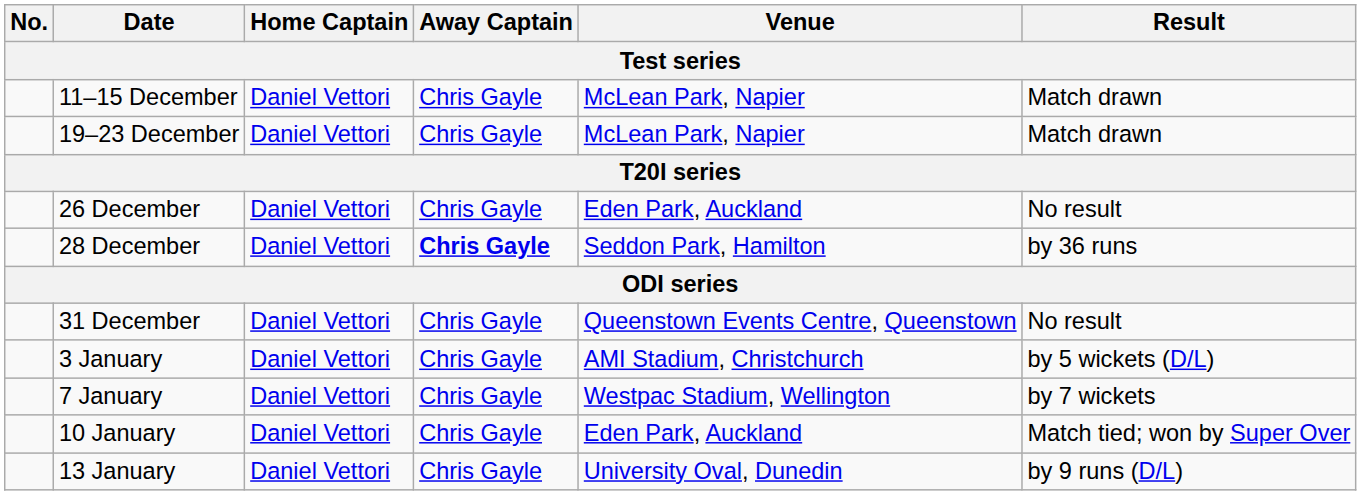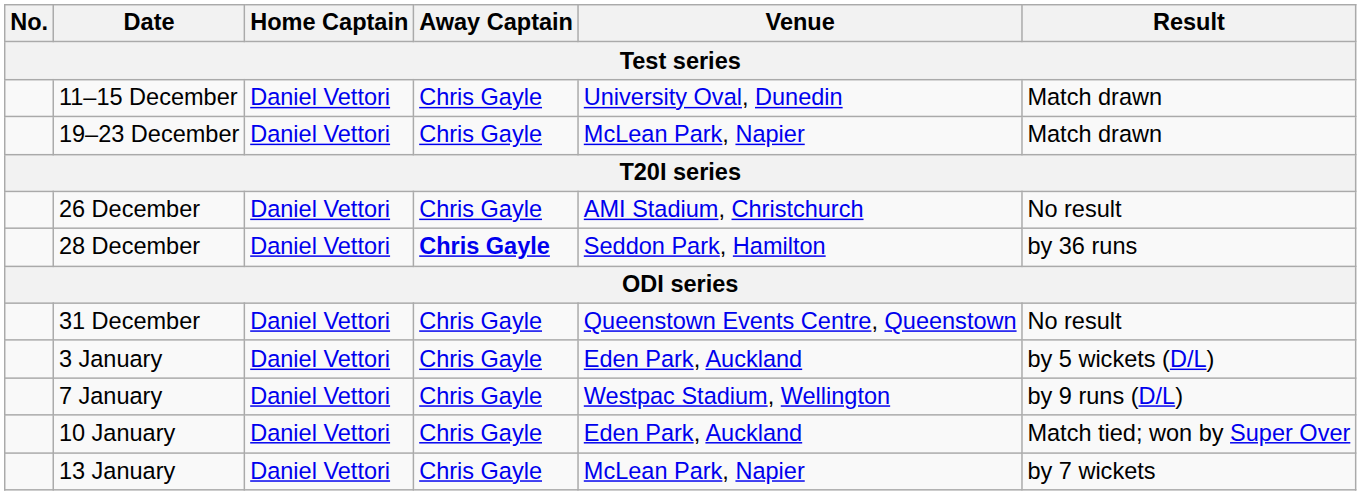(694, 97) McLean Park, Napier -> (713, 97) University Oval, Dunedin
(693, 209) Eden Park, Auckland -> (724, 209) AMI Stadium, Christchurch
(724, 358) AMI Stadium, Christchurch -> (693, 358) Eden Park, Auckland
(1091, 396) by 7 wickets -> (1105, 396) by 9 runs (D/L)
(713, 470) University Oval, Dunedin -> (694, 470) McLean Park, Napier
(1105, 470) by 9 runs (D/L) -> (1091, 470) by 7 wickets
